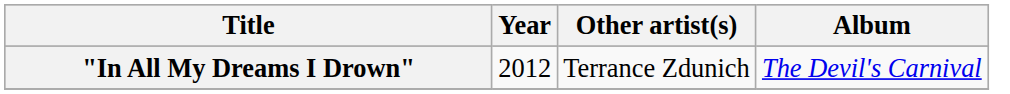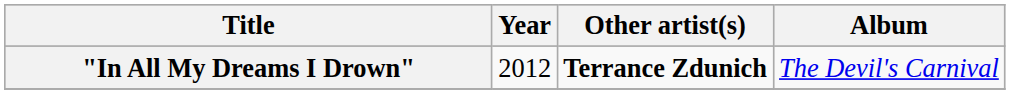(657, 67) normal -> (665, 67) bold
